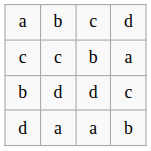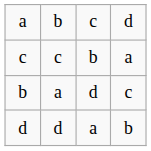(58, 92) d -> (58, 92) a
(58, 127) a -> (58, 127) d
